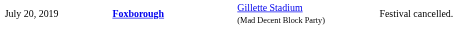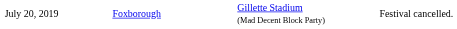(138, 13) bold -> (137, 13) normal
